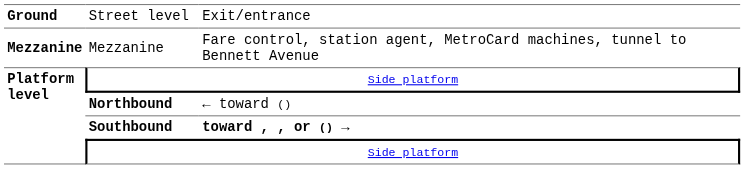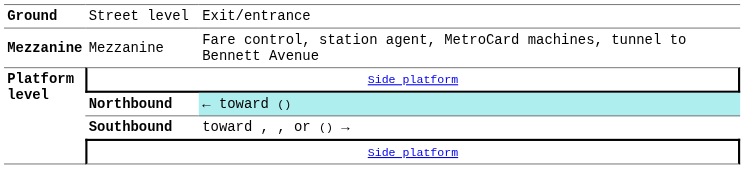(247, 104) no background -> (247, 104) paleturquoise background
(276, 128) bold -> (276, 128) normal
